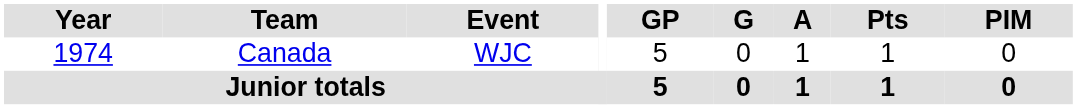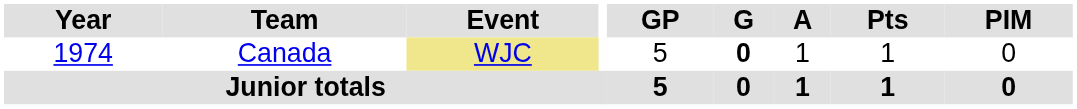(503, 53) no background -> (503, 53) khaki background
(744, 53) normal -> (744, 53) bold
